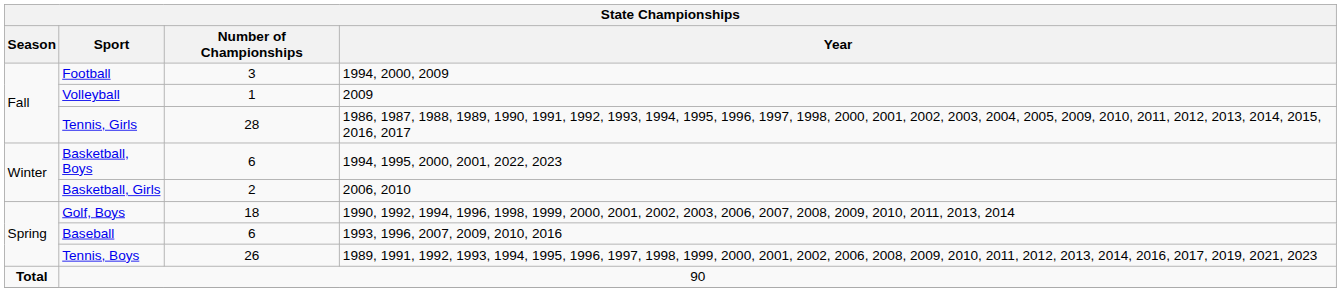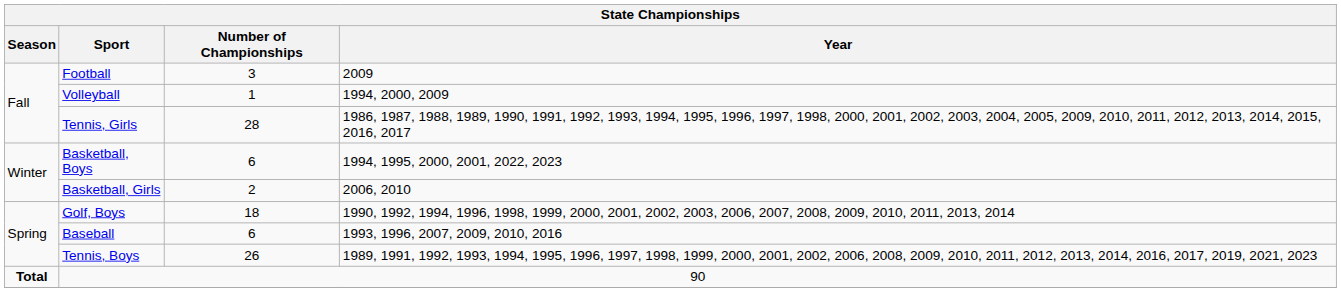(396, 73) 1994, 2000, 2009 -> (358, 73) 2009
(358, 95) 2009 -> (396, 95) 1994, 2000, 2009
